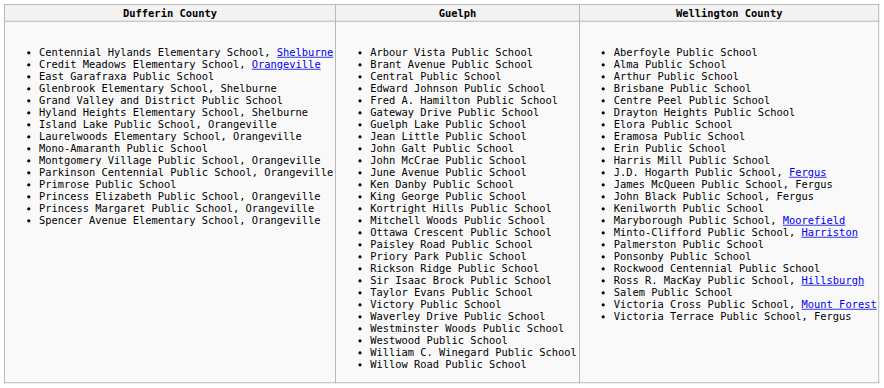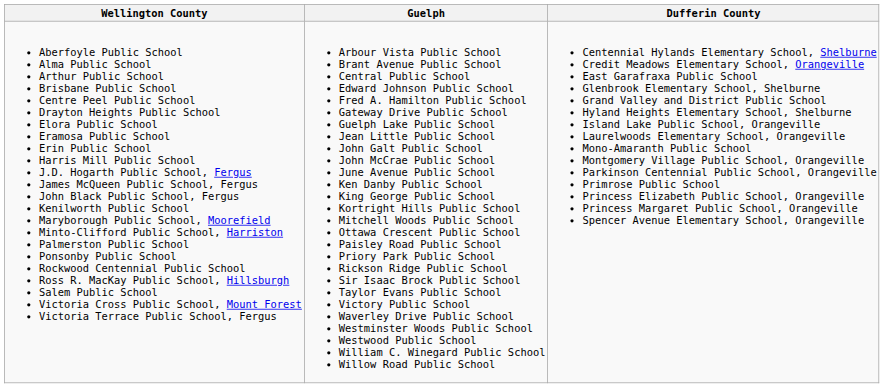columns swapped: (729, 13) <-> (170, 13)
